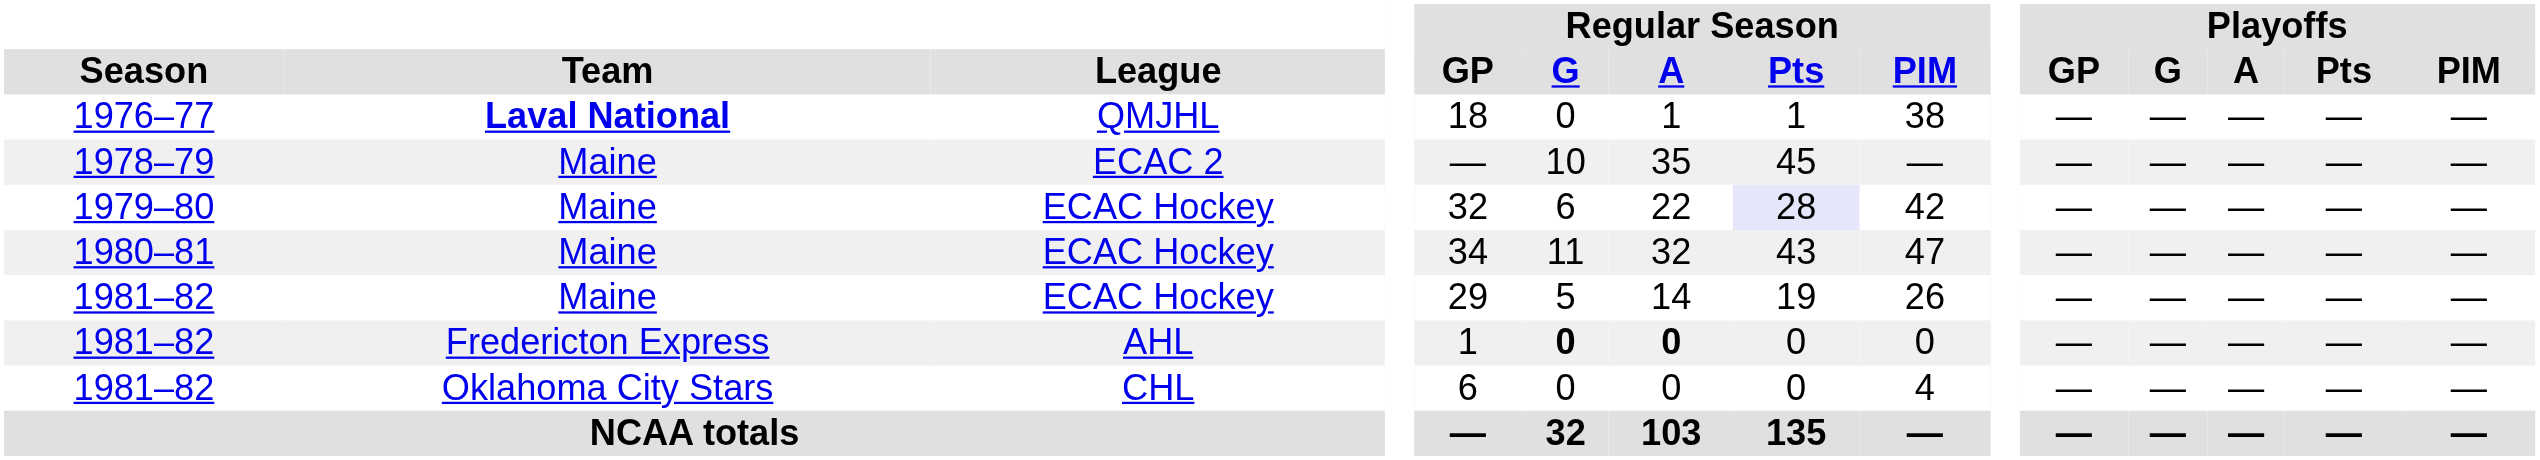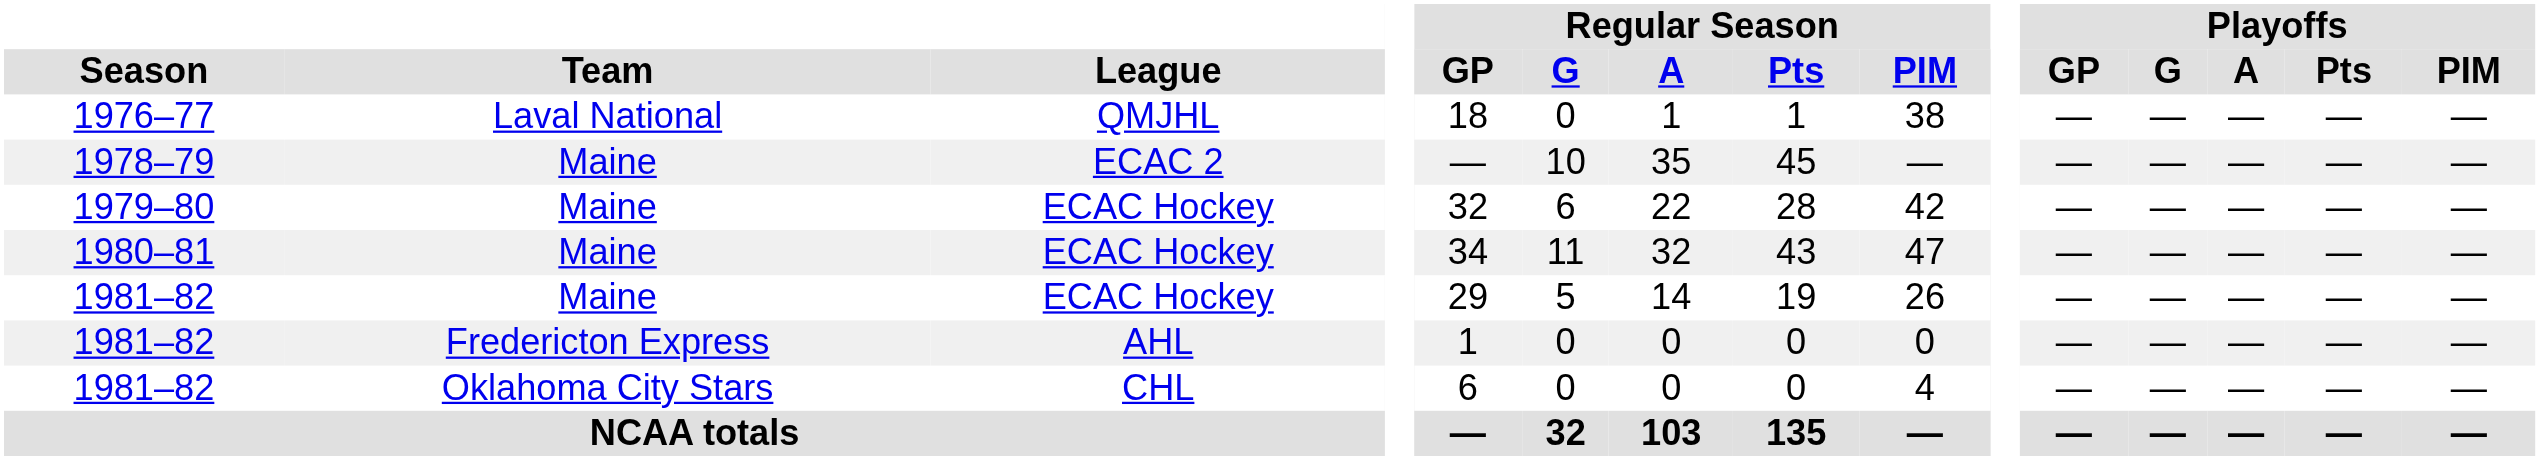(608, 116) bold -> (608, 116) normal
(1796, 206) lavender background -> (1796, 206) no background
(1566, 342) bold -> (1566, 342) normal
(1671, 342) bold -> (1671, 342) normal
